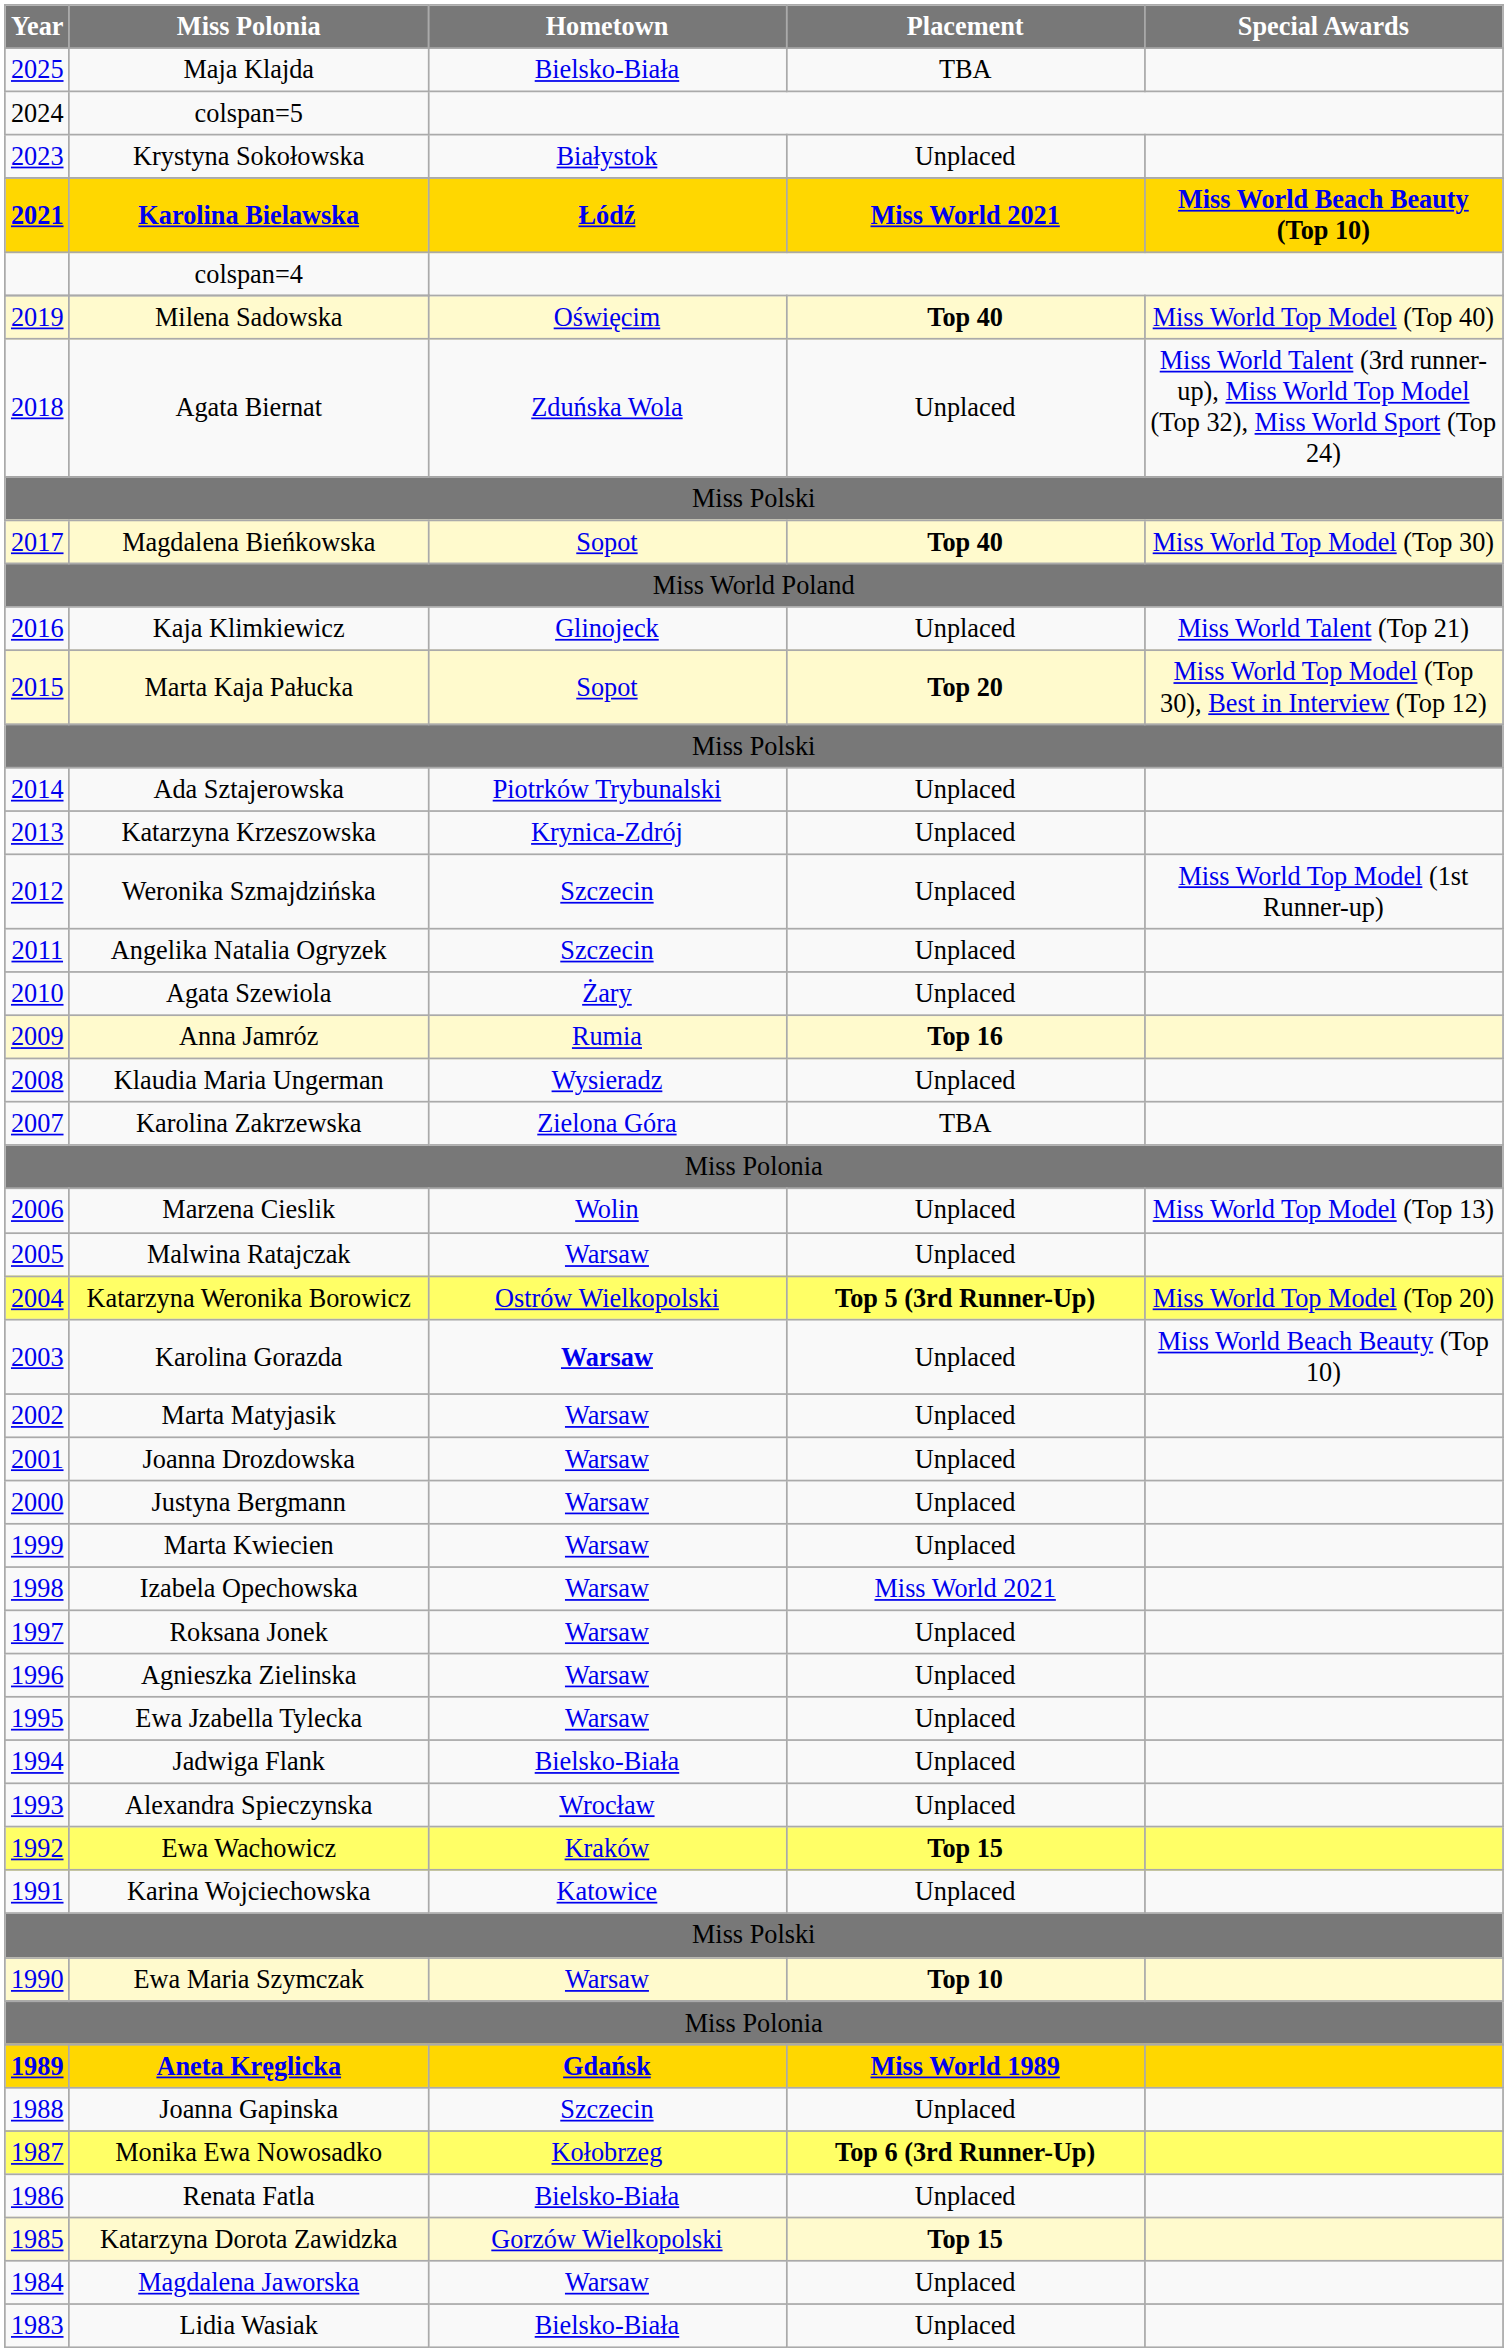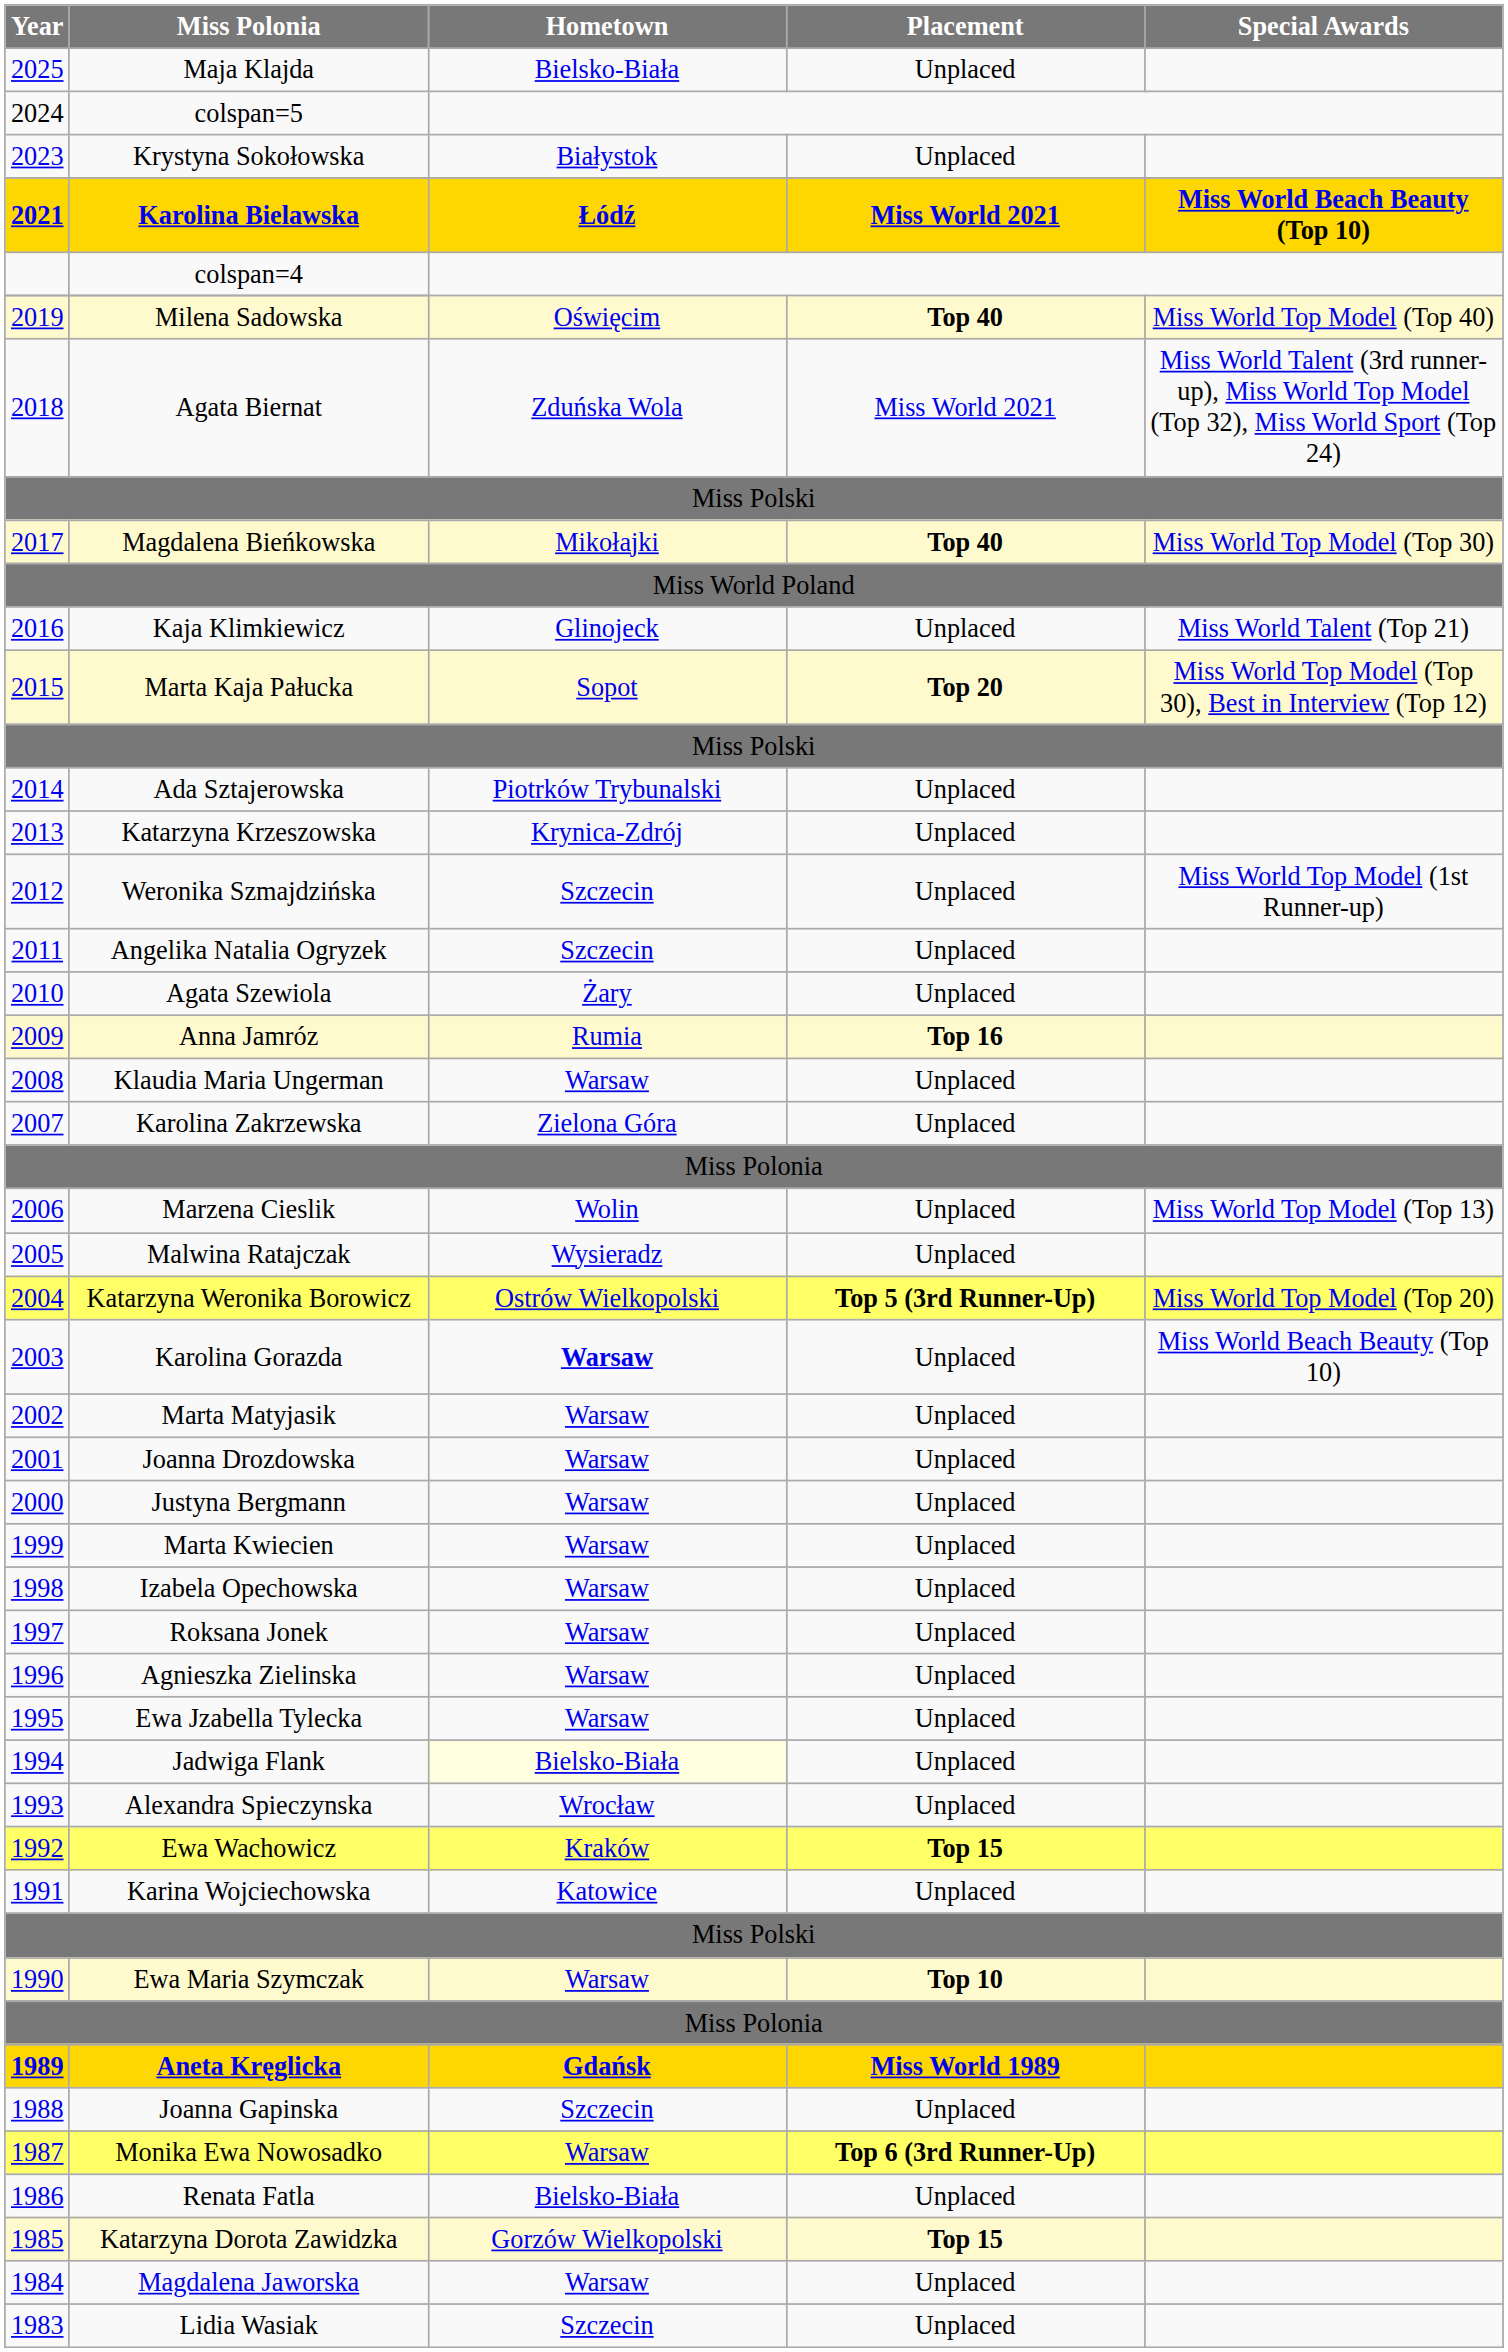(965, 69) TBA -> (965, 69) Unplaced
(965, 407) Unplaced -> (965, 407) Miss World 2021
(607, 541) Sopot -> (607, 541) Mikołajki
(607, 1080) Wysieradz -> (607, 1080) Warsaw
(965, 1123) TBA -> (965, 1123) Unplaced
(607, 1253) Warsaw -> (607, 1253) Wysieradz
(965, 1588) Miss World 2021 -> (965, 1588) Unplaced
(607, 1761) no background -> (607, 1761) lightyellow background
(607, 2152) Kołobrzeg -> (607, 2152) Warsaw
(607, 2325) Bielsko-Biała -> (607, 2325) Szczecin
